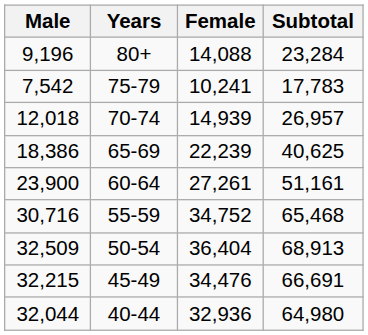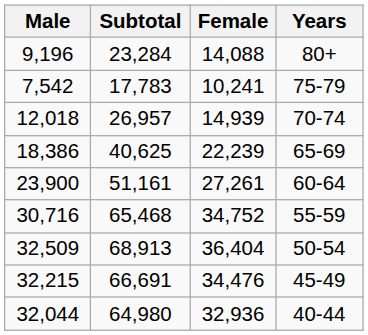columns swapped: (134, 21) <-> (313, 21)
